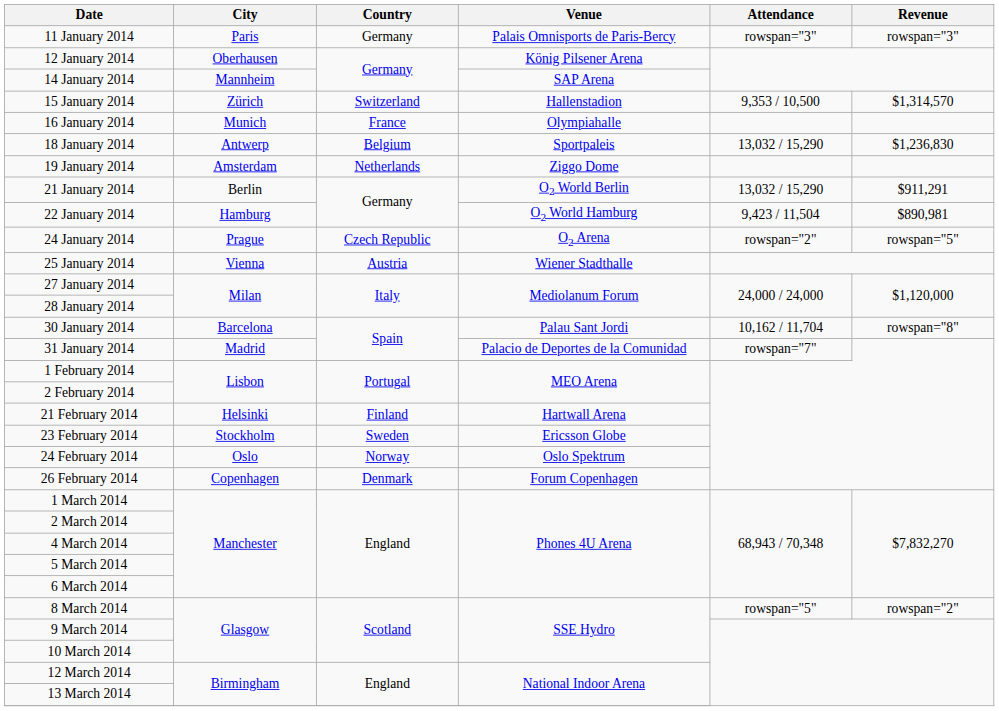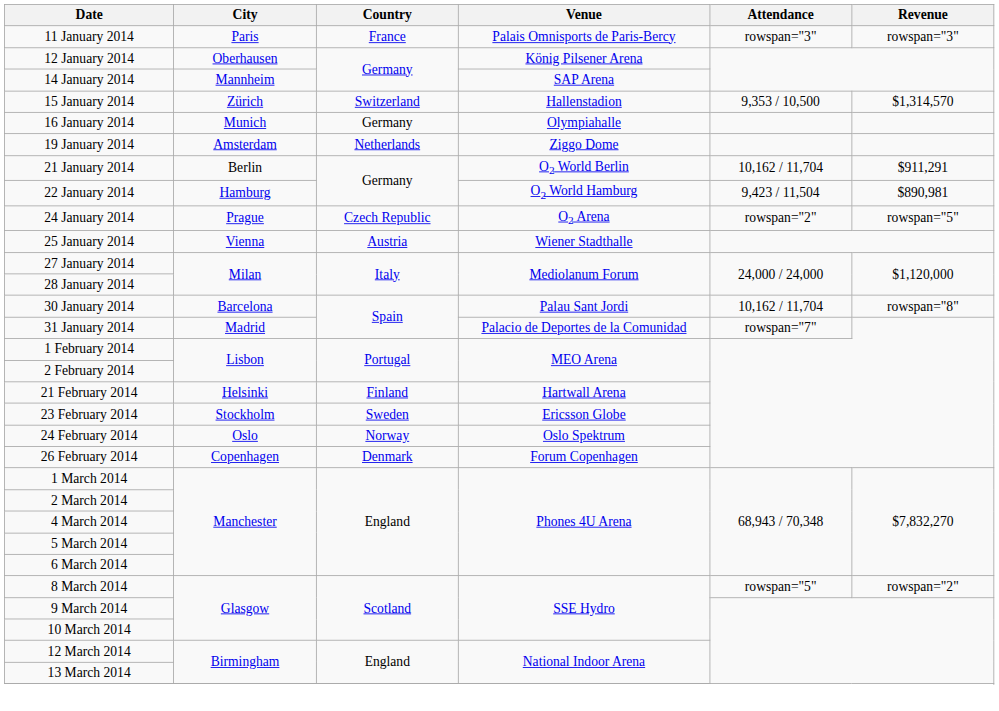(387, 36) Germany -> (387, 36) France
(387, 123) France -> (387, 123) Germany
- row: (89, 144)
(781, 189) 13,032 / 15,290 -> (781, 168) 10,162 / 11,704
